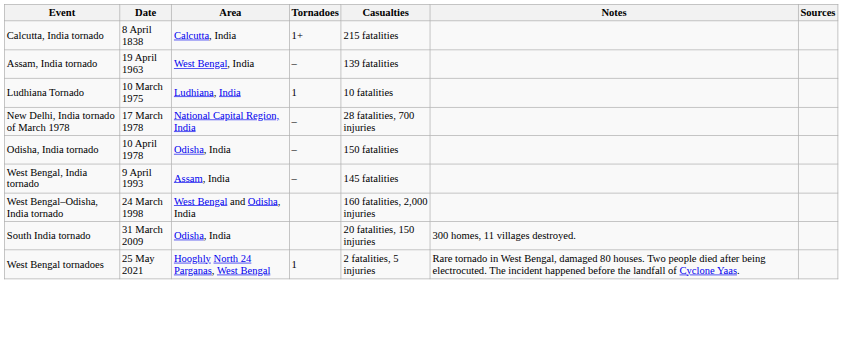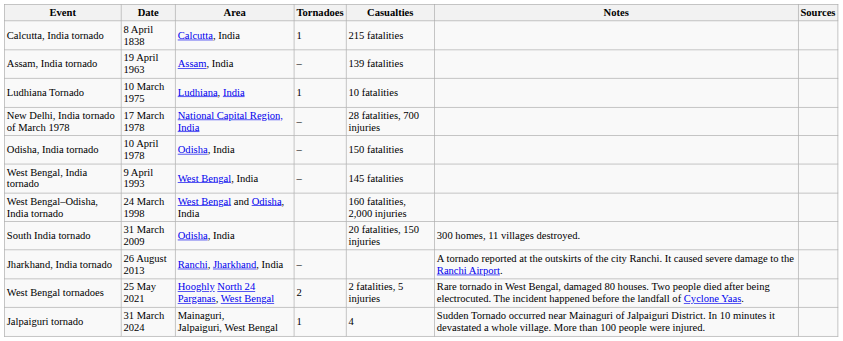(297, 35) 1+ -> (299, 35) 1
(214, 64) West Bengal, India -> (206, 64) Assam, India
(202, 178) Assam, India -> (218, 178) West Bengal, India
+ row: (59, 264)
(294, 264) 1 -> (299, 293) 2
+ row: (45, 321)
